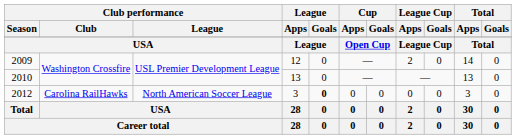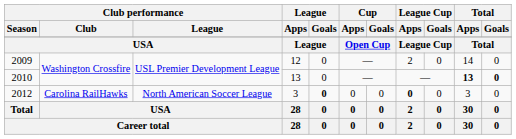(468, 77) normal -> (468, 77) bold
(497, 77) normal -> (497, 77) bold
(410, 93) normal -> (410, 93) bold
